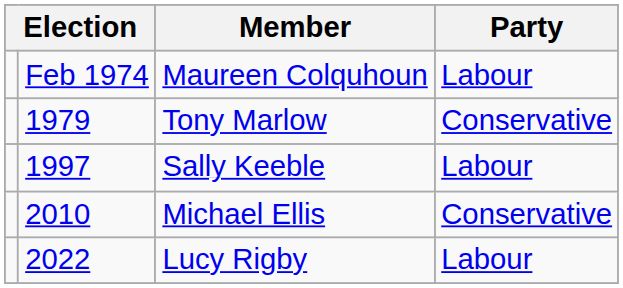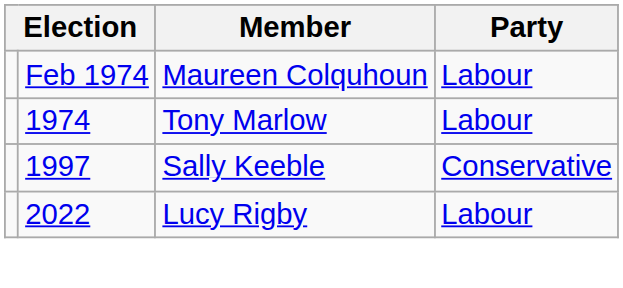(58, 120) 1979 -> (58, 120) 1974
(527, 120) Conservative -> (487, 120) Labour
(487, 167) Labour -> (527, 167) Conservative
- row: (244, 213)
